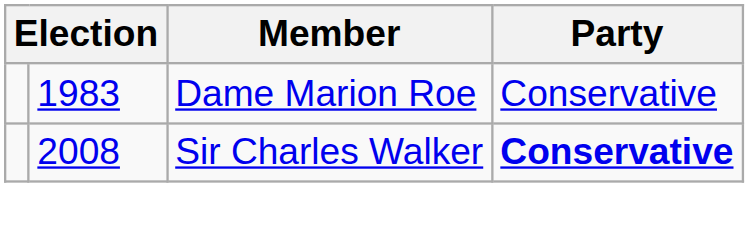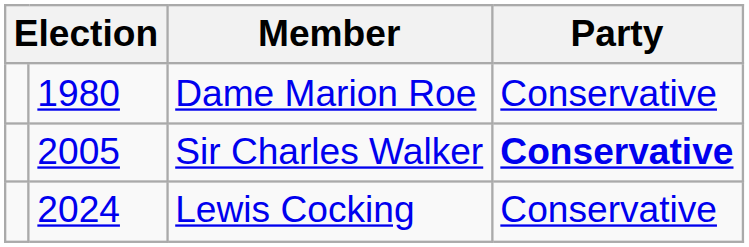(79, 92) 1983 -> (79, 92) 1980
(79, 151) 2008 -> (79, 151) 2005
+ row: (295, 210)
